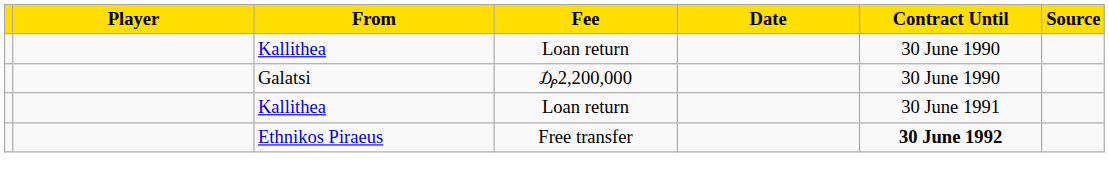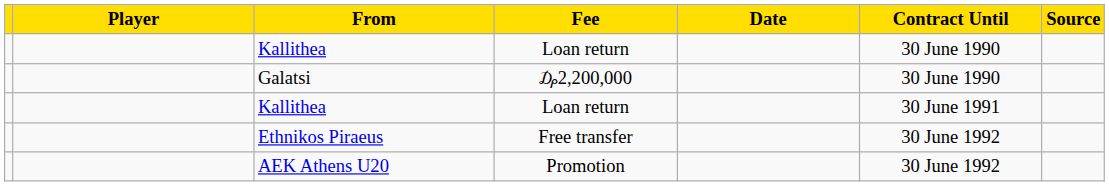(951, 136) bold -> (951, 136) normal
+ row: (323, 166)
